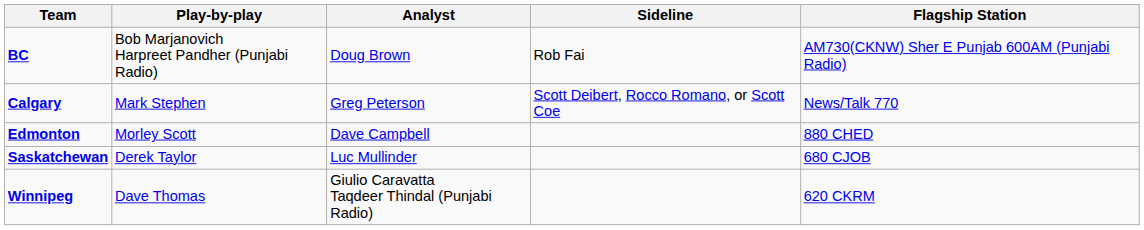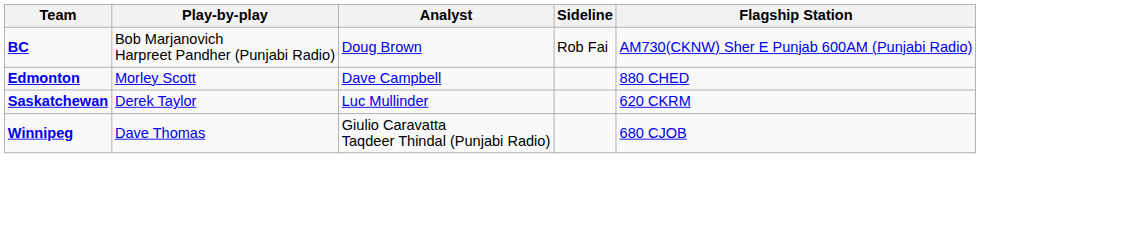- row: (35, 103)
(837, 157) 680 CJOB -> (655, 101) 620 CKRM
(839, 197) 620 CKRM -> (653, 132) 680 CJOB
